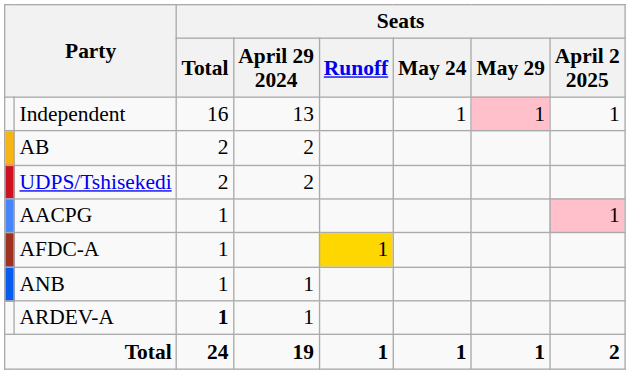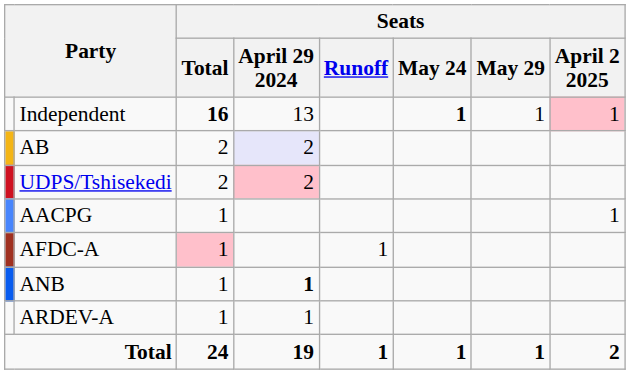(218, 113) normal -> (218, 113) bold
(461, 113) normal -> (461, 113) bold
(540, 113) pink background -> (540, 113) no background
(614, 113) no background -> (614, 113) pink background
(309, 147) no background -> (309, 147) lavender background
(309, 181) no background -> (309, 181) pink background
(614, 215) pink background -> (614, 215) no background
(223, 249) no background -> (223, 249) pink background
(383, 249) gold background -> (383, 249) no background
(309, 283) normal -> (309, 283) bold
(223, 317) bold -> (223, 317) normal
